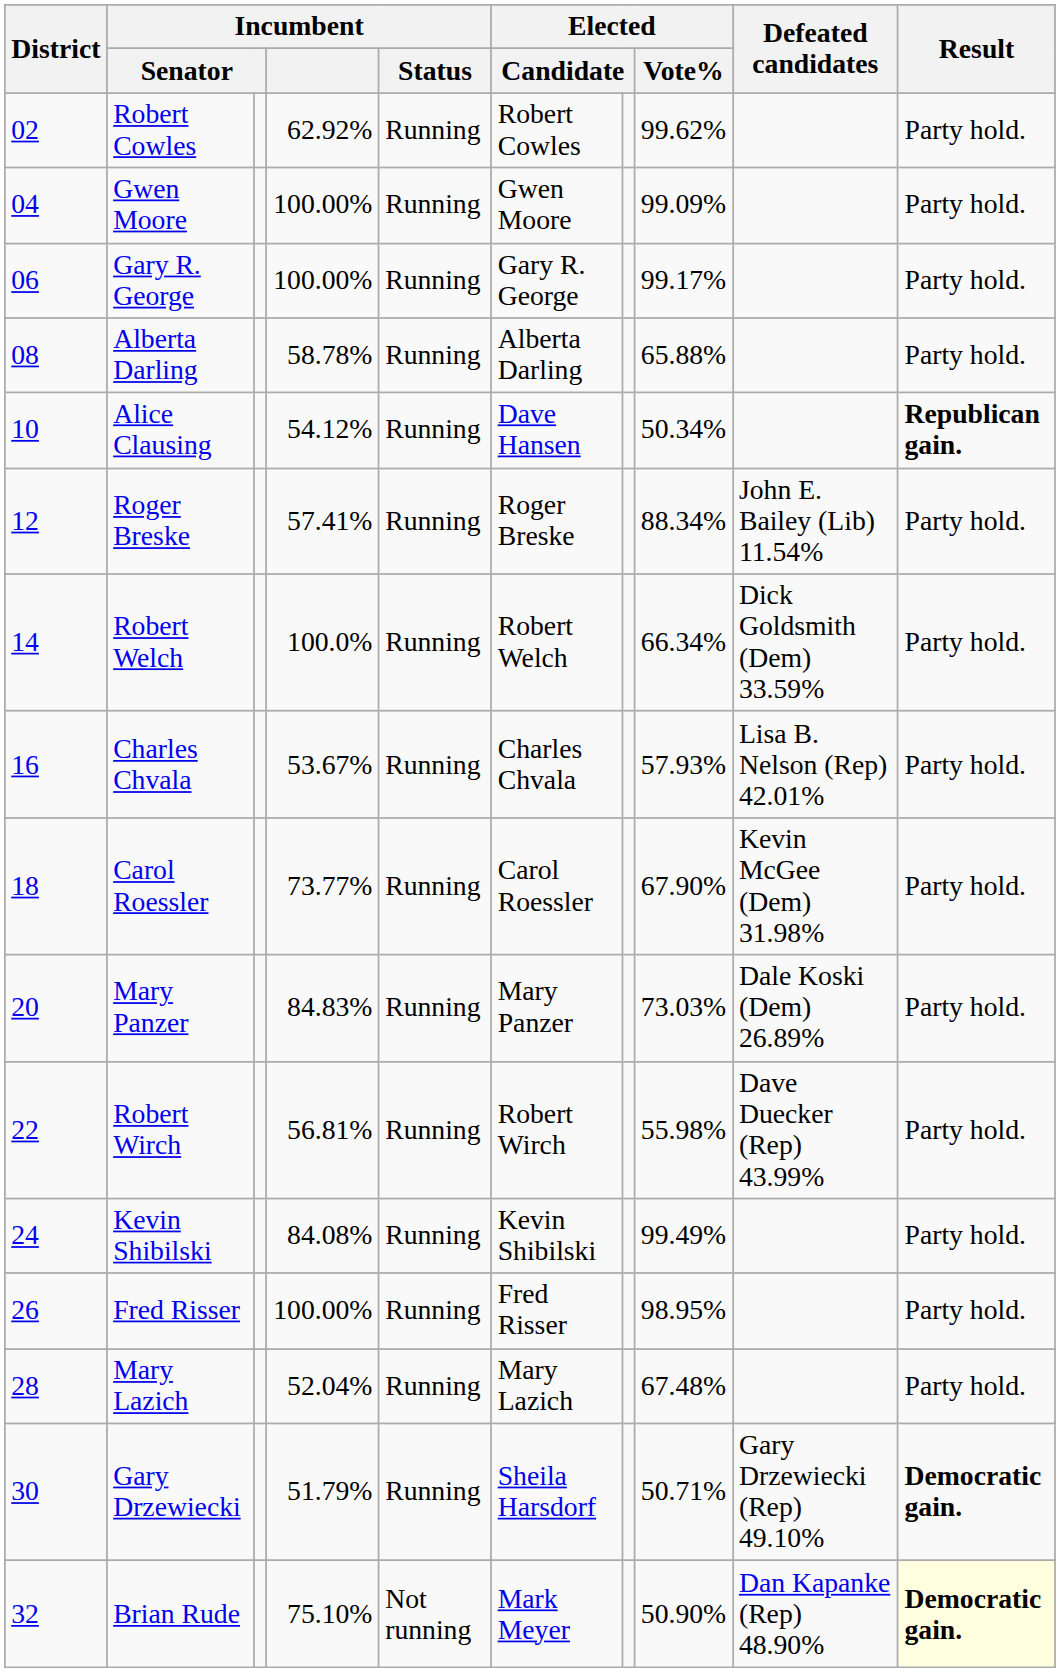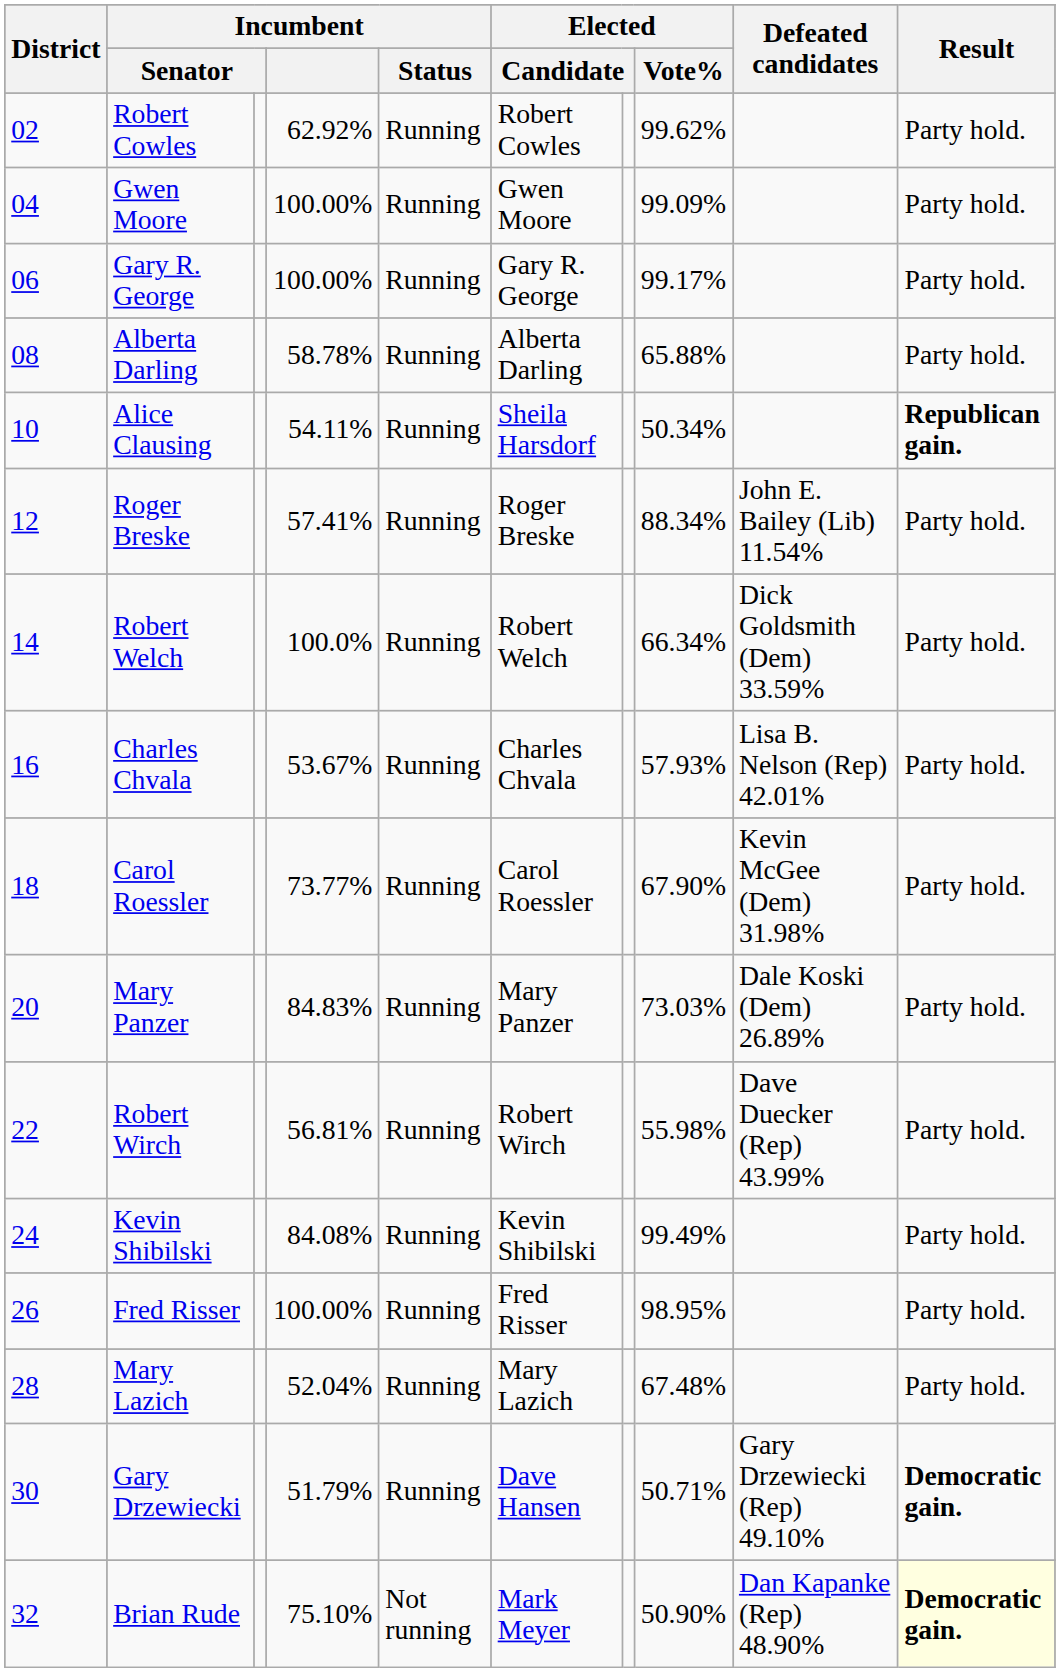(330, 429) 54.12% -> (330, 429) 54.11%
(539, 429) Dave Hansen -> (547, 429) Sheila Harsdorf
(547, 1491) Sheila Harsdorf -> (539, 1491) Dave Hansen
